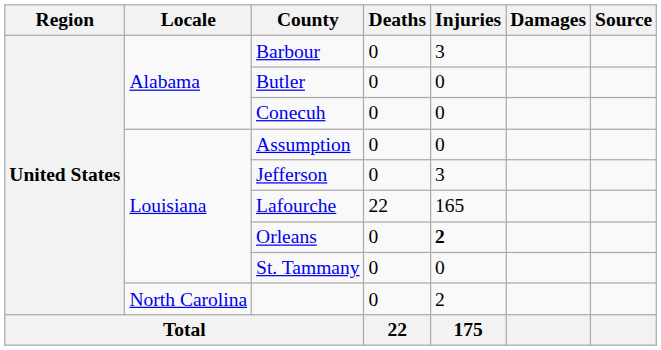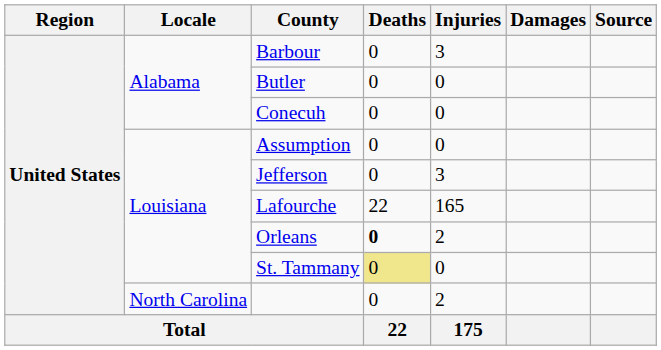(373, 236) normal -> (373, 236) bold
(440, 236) bold -> (440, 236) normal
(373, 267) no background -> (373, 267) khaki background
